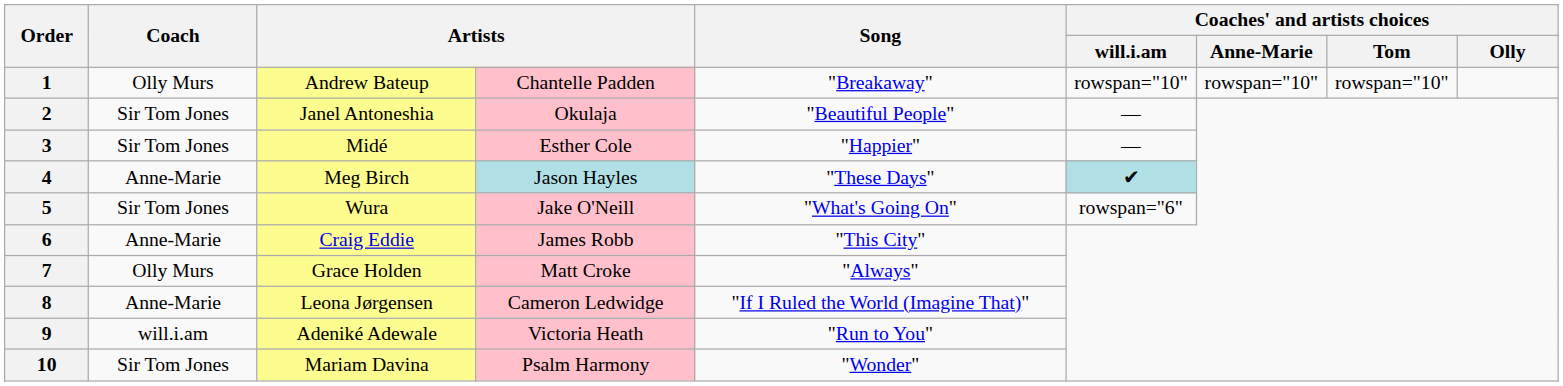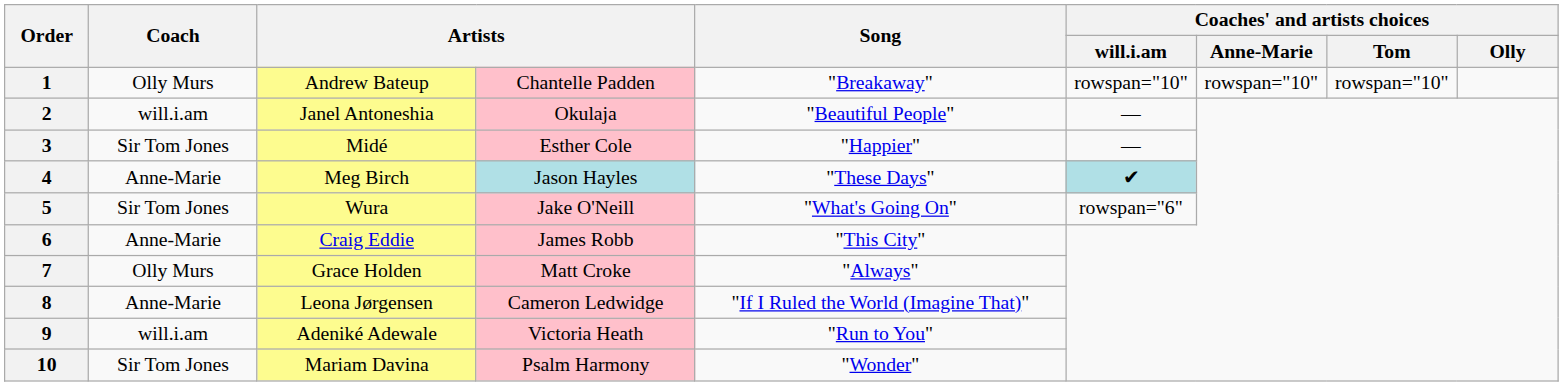(173, 113) Sir Tom Jones -> (173, 113) will.i.am
